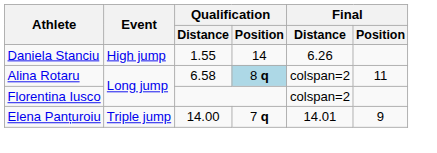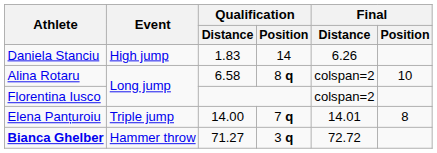(203, 55) 1.55 -> (228, 55) 1.83
(259, 76) lightblue background -> (284, 76) no background
(381, 76) 11 -> (405, 76) 10
(381, 118) 9 -> (405, 118) 8
+ row: (56, 138)
